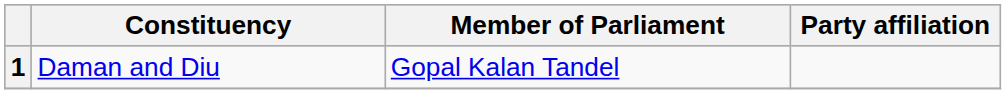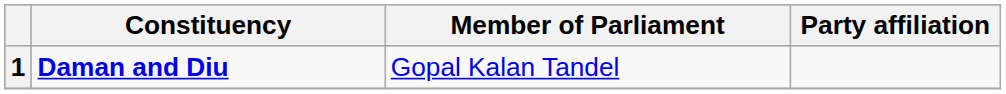(129, 66) normal -> (133, 66) bold
